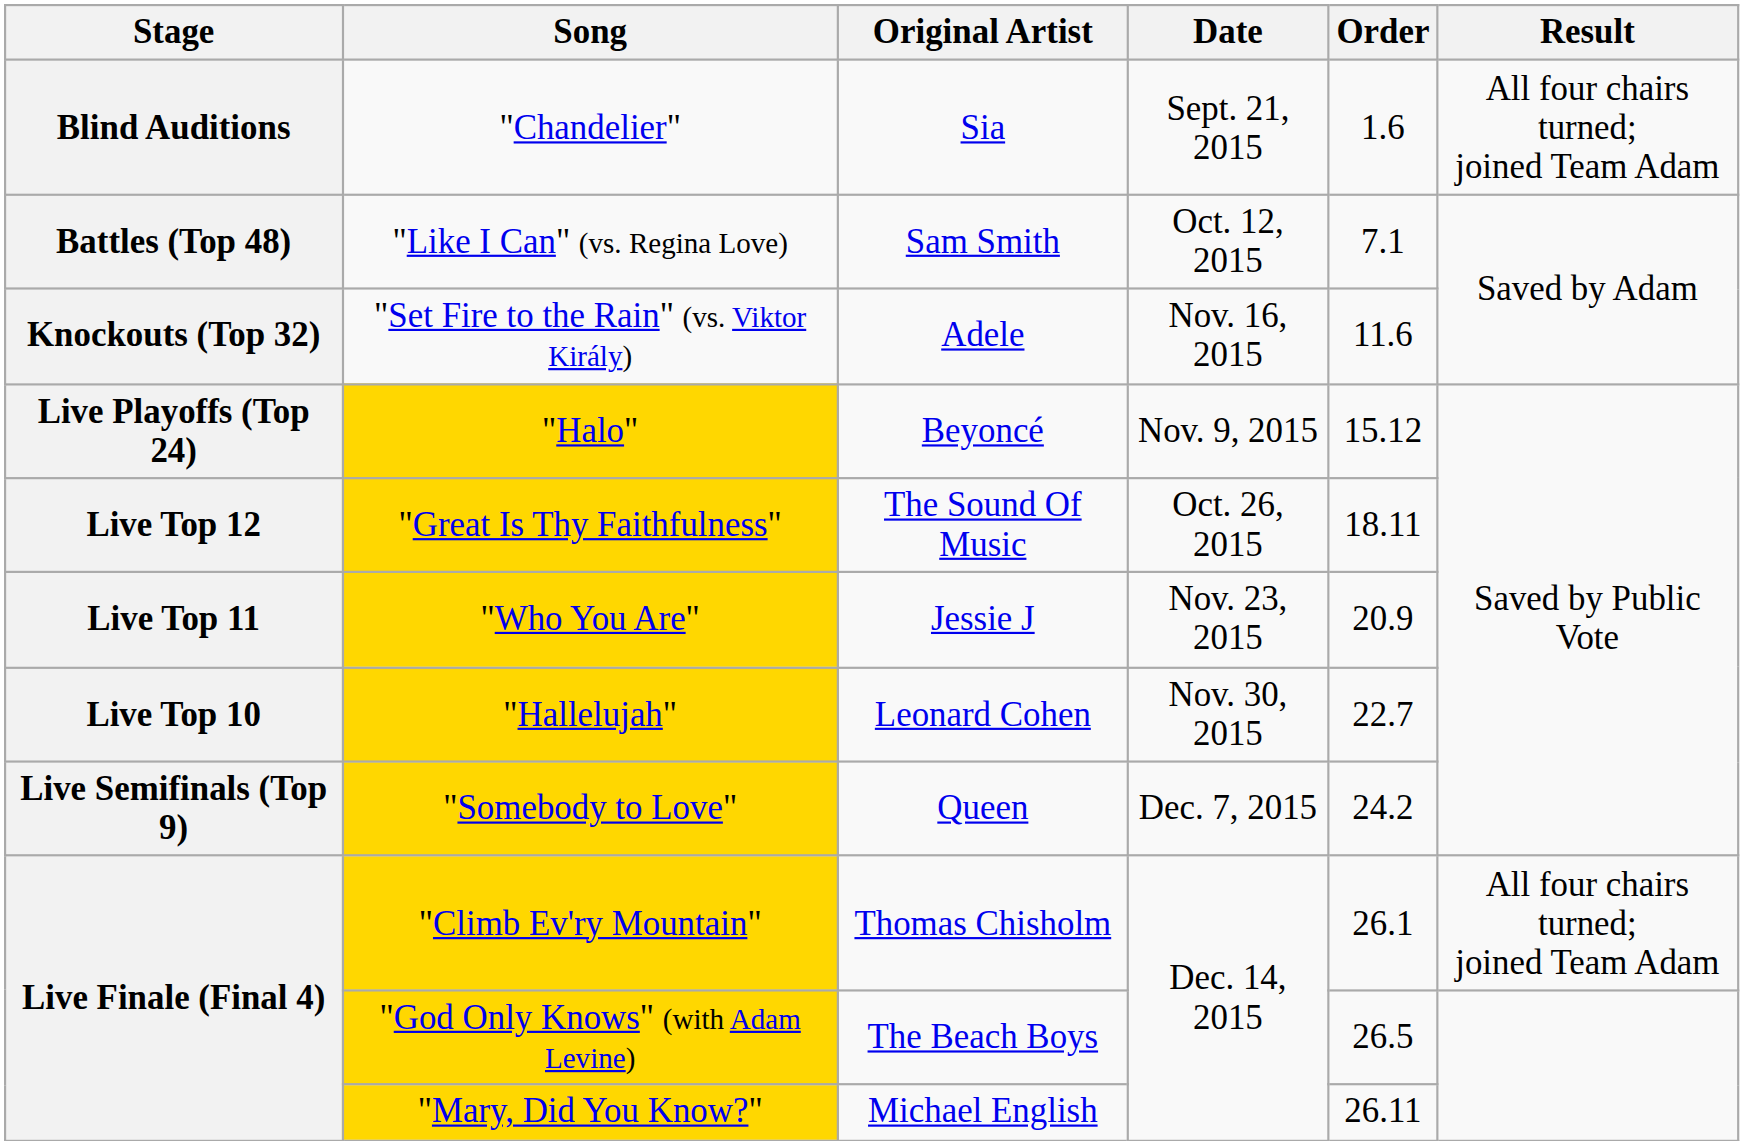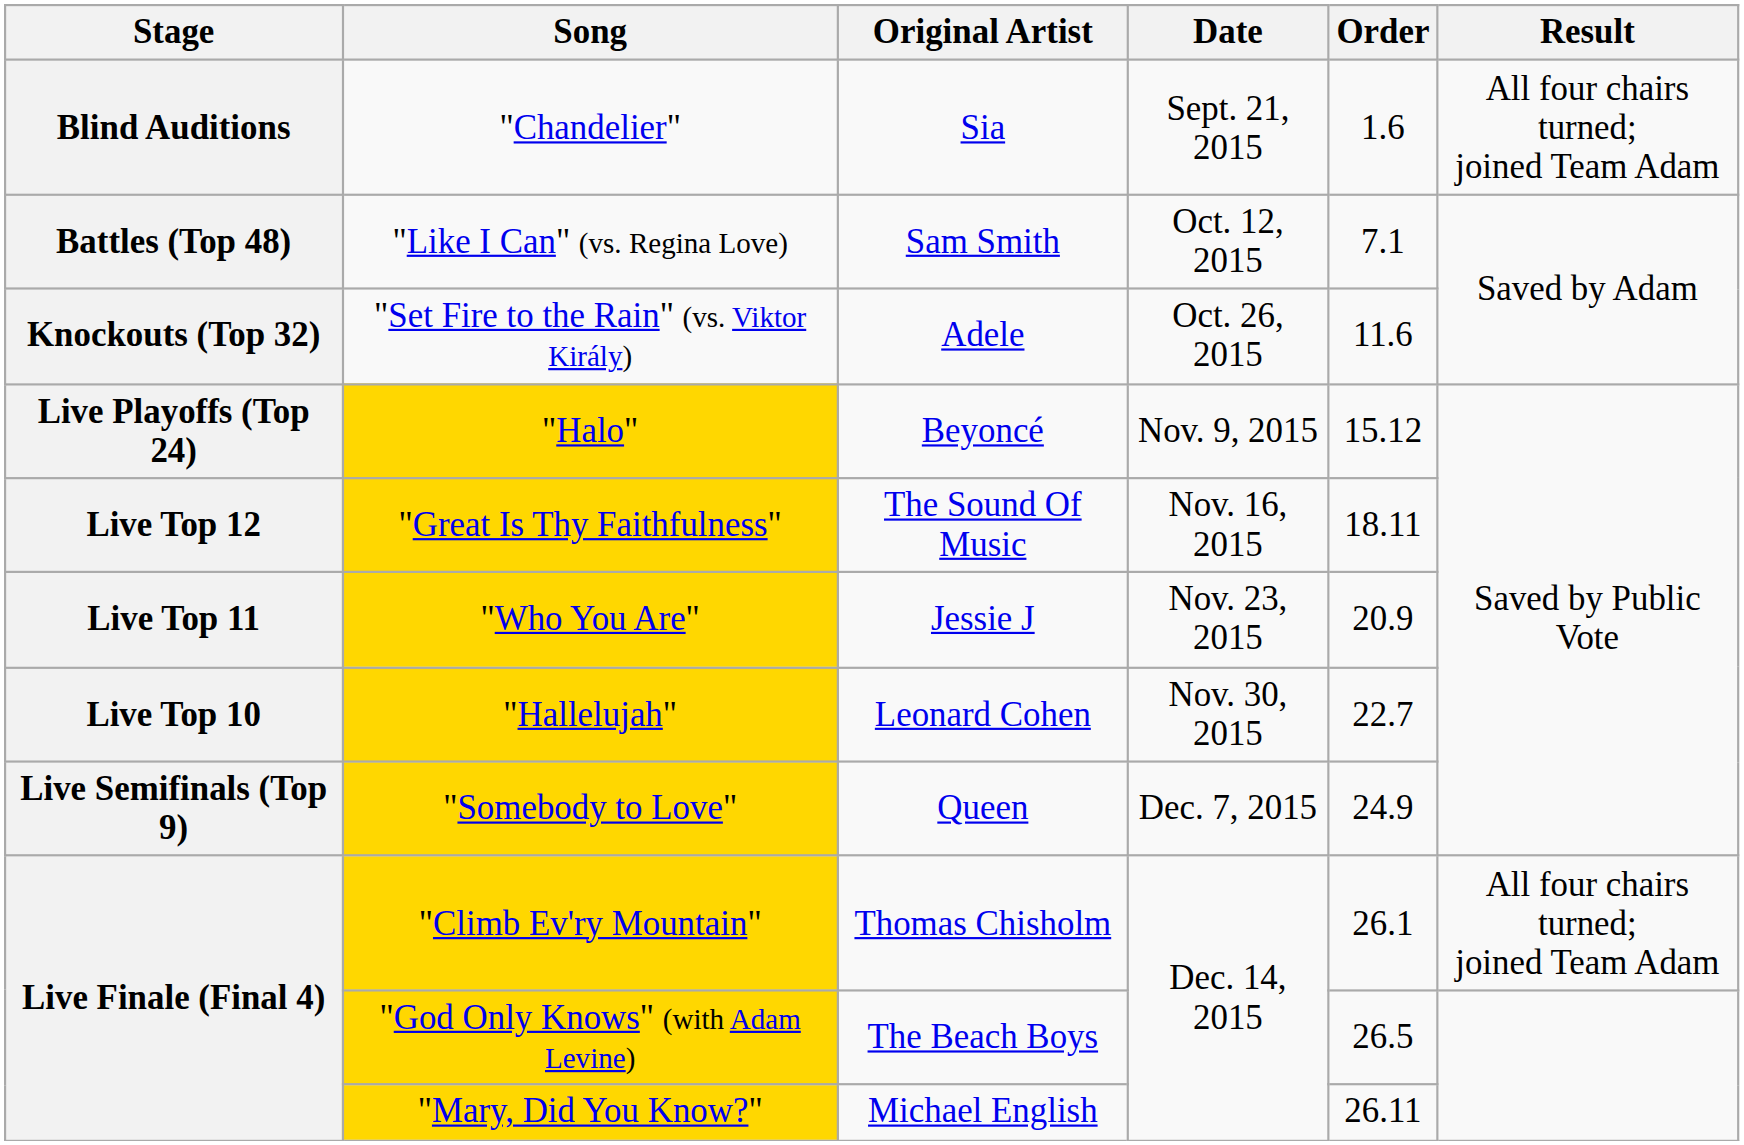(1228, 335) Nov. 16, 2015 -> (1228, 335) Oct. 26, 2015
(1228, 524) Oct. 26, 2015 -> (1228, 524) Nov. 16, 2015
(1383, 808) 24.2 -> (1383, 808) 24.9
